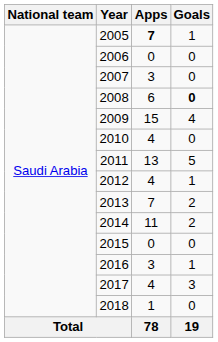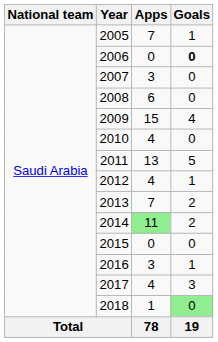(151, 35) bold -> (151, 35) normal
(192, 56) normal -> (192, 56) bold
(192, 98) bold -> (192, 98) normal
(151, 222) no background -> (151, 222) lightgreen background
(192, 306) no background -> (192, 306) lightgreen background
